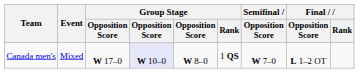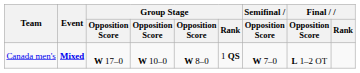(72, 56) normal -> (72, 56) bold
(151, 61) lavender background -> (152, 61) no background
